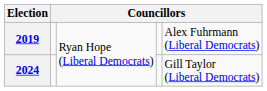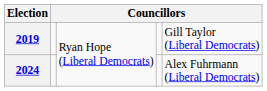(212, 38) Alex Fuhrmann (Liberal Democrats) -> (212, 38) Gill Taylor (Liberal Democrats)
(212, 70) Gill Taylor (Liberal Democrats) -> (212, 70) Alex Fuhrmann (Liberal Democrats)
